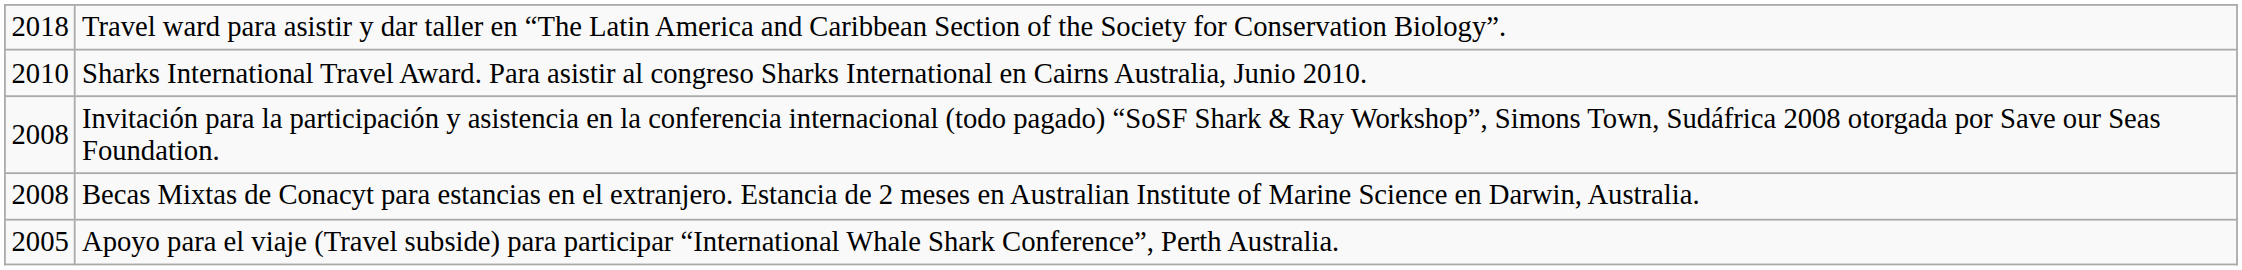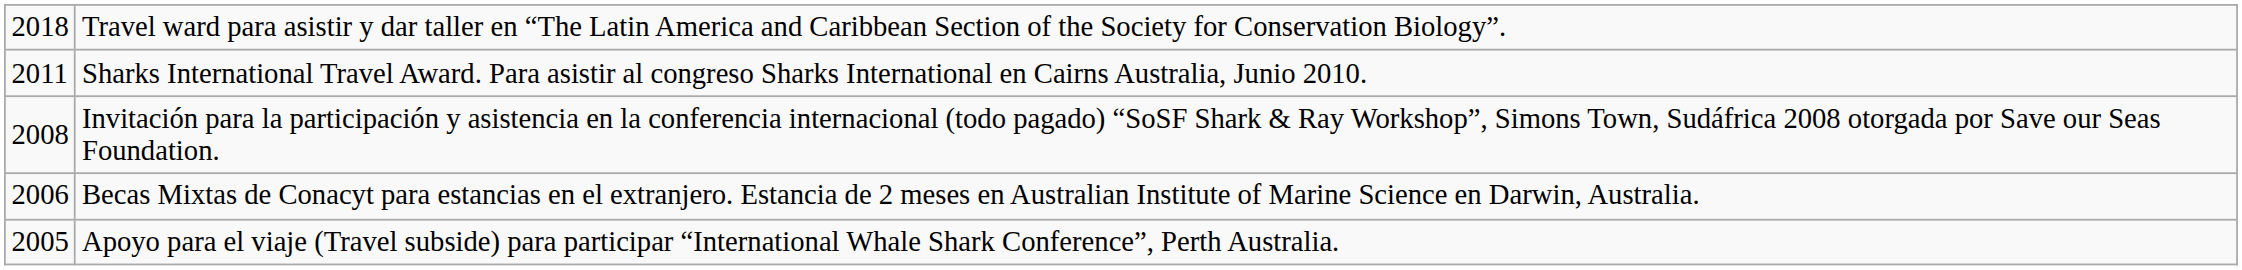(40, 72) 2010 -> (40, 72) 2011
(40, 195) 2008 -> (40, 195) 2006
